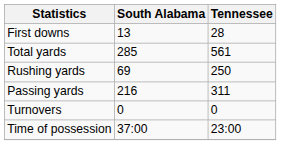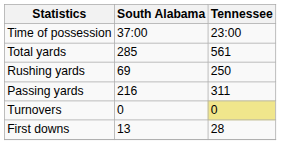rows swapped: (38, 33) <-> (59, 129)
(214, 110) no background -> (214, 110) khaki background
